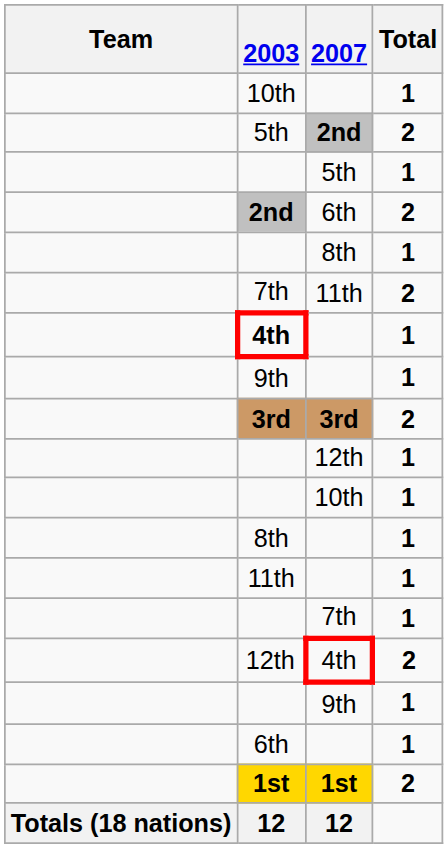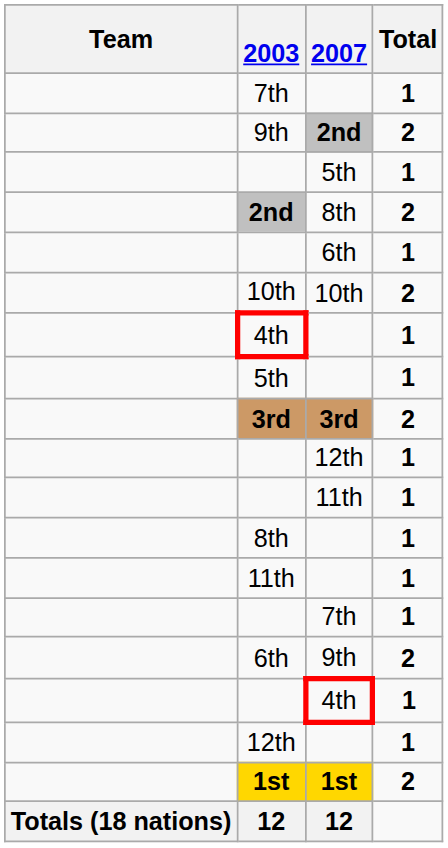(271, 93) 10th -> (271, 93) 7th
(271, 133) 5th -> (271, 133) 9th
(339, 212) 6th -> (339, 212) 8th
(339, 252) 8th -> (339, 252) 6th
(271, 292) 7th -> (271, 292) 10th
(339, 293) 11th -> (339, 293) 10th
(271, 335) bold -> (271, 335) normal
(271, 379) 9th -> (271, 379) 5th
(339, 498) 10th -> (339, 498) 11th
(270, 661) 12th -> (271, 658) 6th
(339, 661) 4th -> (339, 657) 9th
(339, 704) 9th -> (339, 701) 4th
(271, 744) 6th -> (271, 742) 12th
